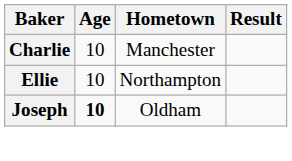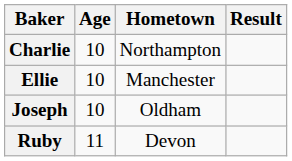(170, 49) Manchester -> (170, 49) Northampton
(170, 80) Northampton -> (170, 80) Manchester
(95, 110) bold -> (95, 110) normal
+ row: (40, 140)
